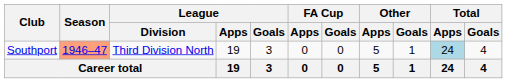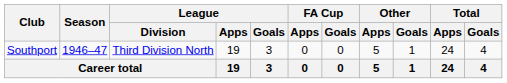(85, 50) lightsalmon background -> (85, 50) no background
(448, 50) lightblue background -> (448, 50) no background
